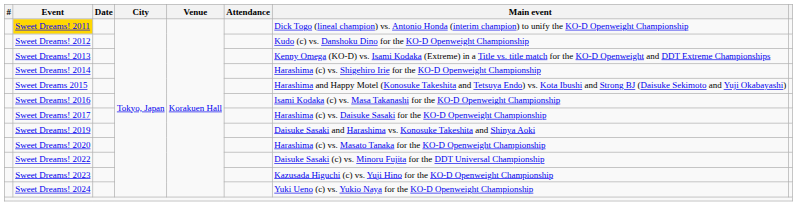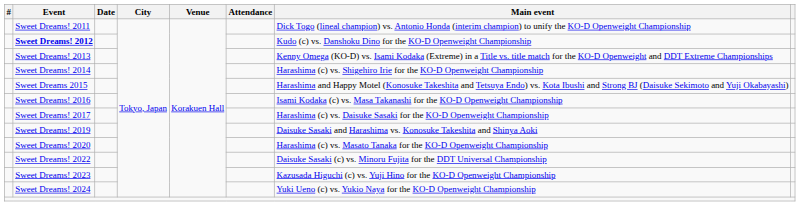(53, 26) gold background -> (53, 26) no background
(53, 41) normal -> (54, 41) bold
